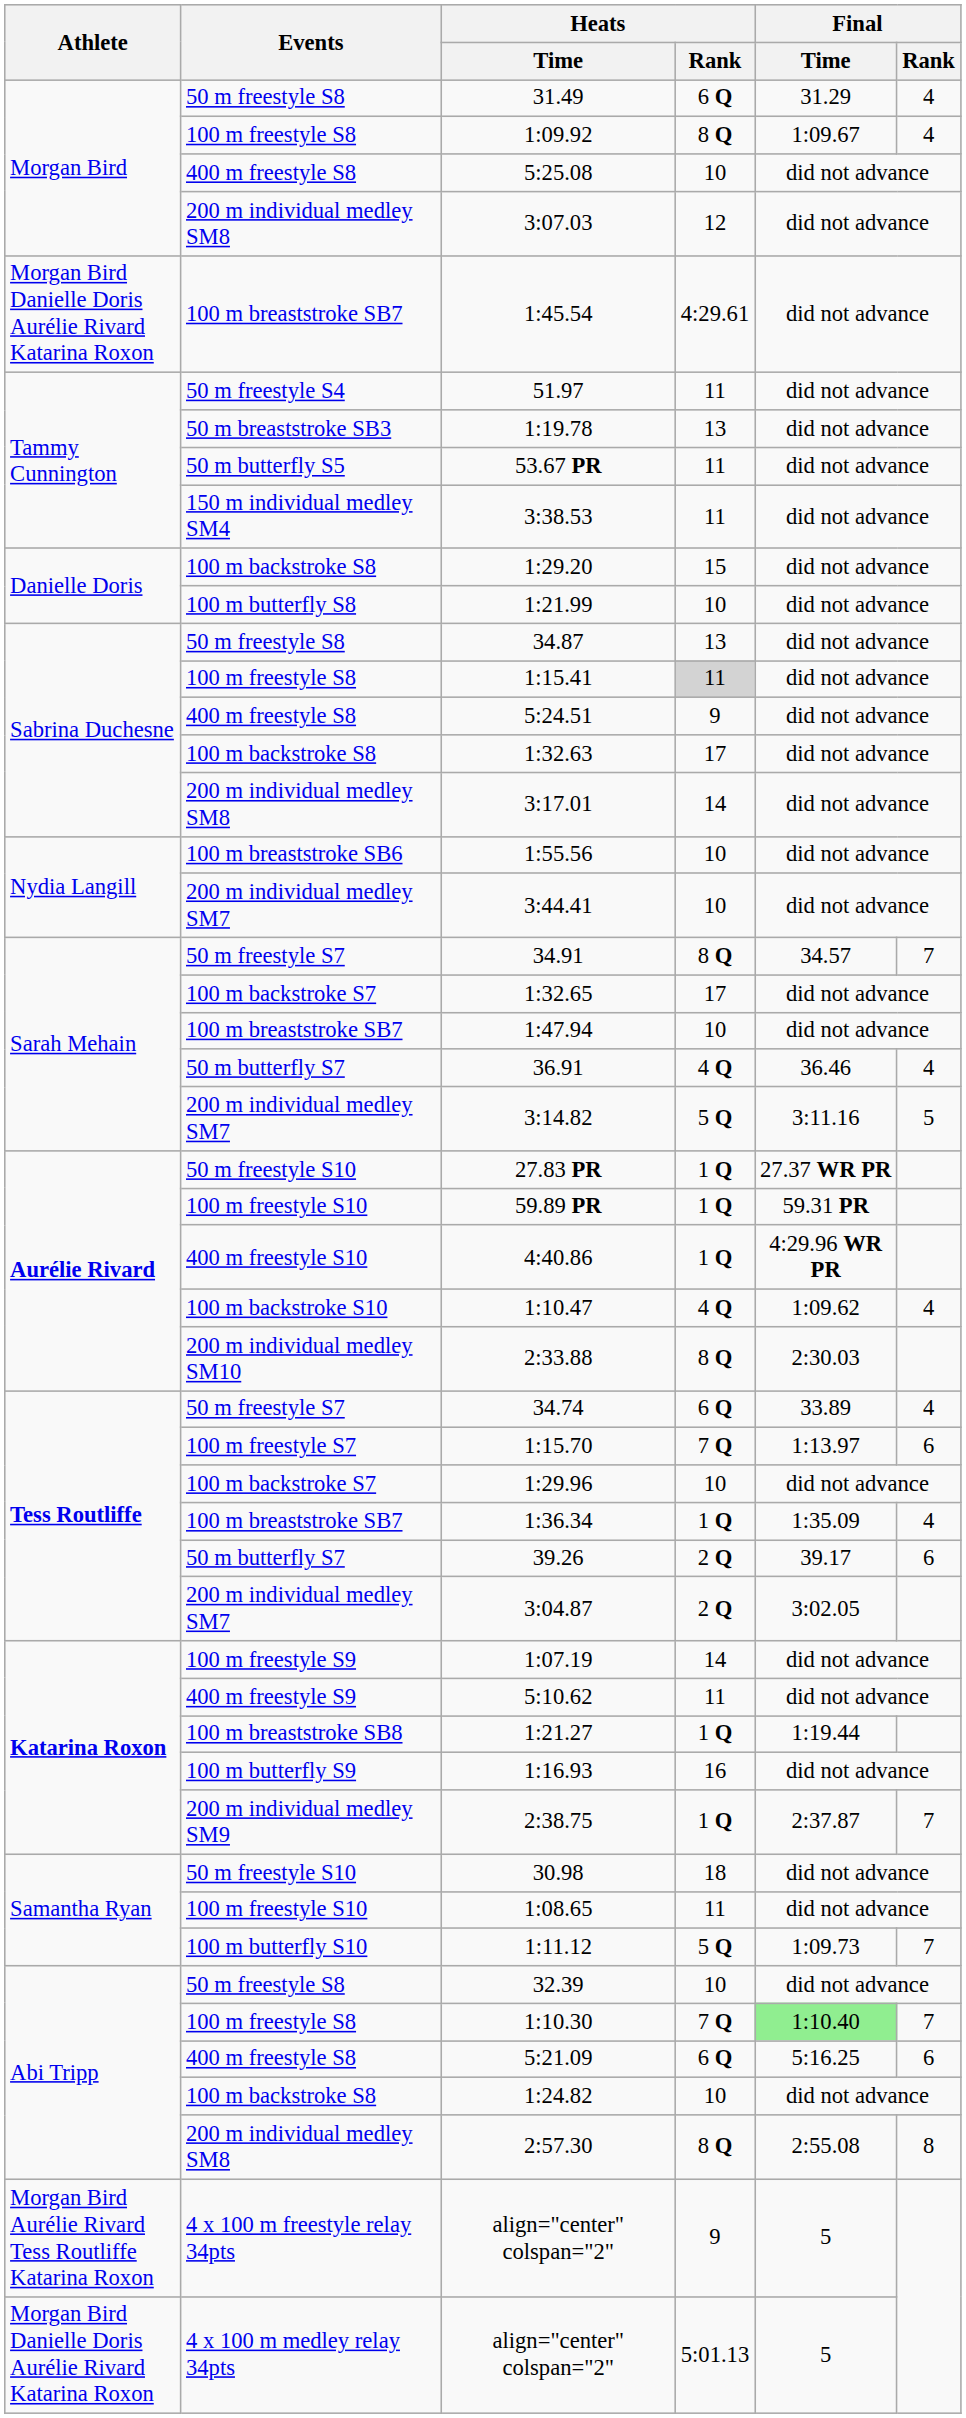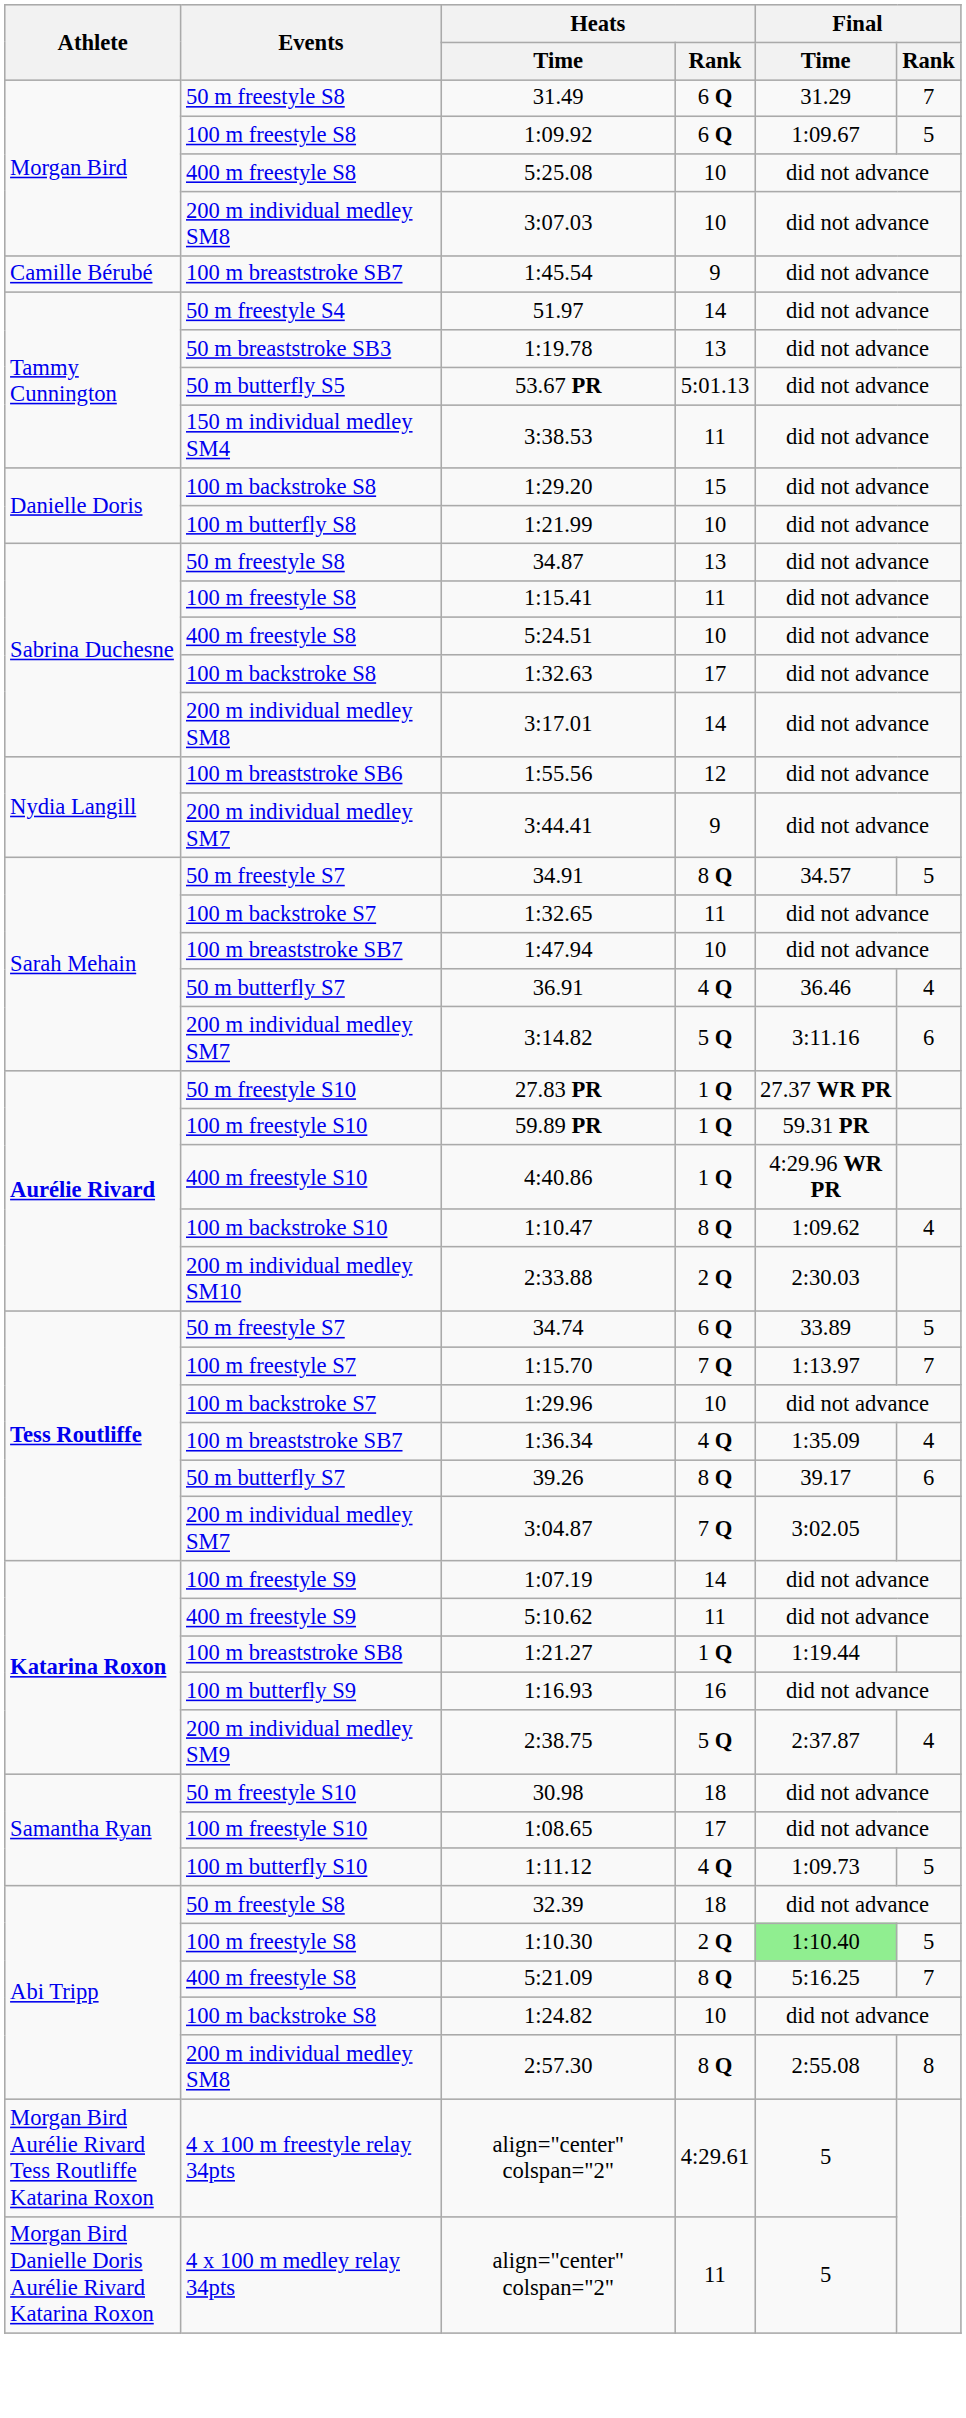(929, 98) 4 -> (929, 98) 7
(715, 135) 8 Q -> (715, 135) 6 Q
(929, 135) 4 -> (929, 135) 5
(715, 223) 12 -> (715, 223) 10
(82, 313) Morgan Bird Danielle Doris Aurélie Rivard Katarina Roxon -> (81, 273) Camille Bérubé
(715, 313) 4:29.61 -> (715, 273) 9
(715, 391) 11 -> (715, 311) 14
(715, 465) 11 -> (715, 385) 5:01.13
(715, 679) lightgrey background -> (715, 598) no background
(715, 716) 9 -> (715, 636) 10
(715, 854) 10 -> (715, 774) 12
(715, 905) 10 -> (715, 825) 9
(929, 956) 7 -> (929, 876) 5
(715, 993) 17 -> (715, 913) 11
(929, 1118) 5 -> (929, 1038) 6
(715, 1307) 4 Q -> (715, 1227) 8 Q
(715, 1358) 8 Q -> (715, 1278) 2 Q
(929, 1409) 4 -> (929, 1328) 5
(929, 1446) 6 -> (929, 1366) 7
(715, 1520) 1 Q -> (715, 1440) 4 Q
(715, 1558) 2 Q -> (715, 1478) 8 Q
(715, 1608) 2 Q -> (715, 1528) 7 Q
(715, 1821) 1 Q -> (715, 1741) 5 Q
(929, 1821) 7 -> (929, 1741) 4
(715, 1909) 11 -> (715, 1829) 17
(715, 1947) 5 Q -> (715, 1867) 4 Q
(929, 1947) 7 -> (929, 1867) 5
(715, 1984) 10 -> (715, 1904) 18
(715, 2021) 7 Q -> (715, 1941) 2 Q
(929, 2021) 7 -> (929, 1941) 5
(715, 2059) 6 Q -> (715, 1978) 8 Q
(929, 2059) 6 -> (929, 1978) 7
(715, 2237) 9 -> (715, 2157) 4:29.61
(715, 2354) 5:01.13 -> (715, 2274) 11
